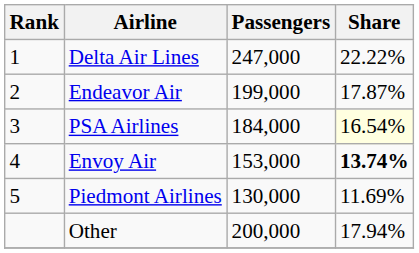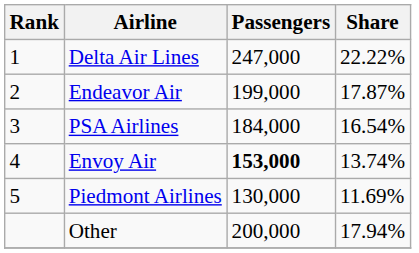(372, 126) lightyellow background -> (372, 126) no background
(266, 161) normal -> (266, 161) bold
(374, 161) bold -> (372, 161) normal
